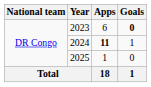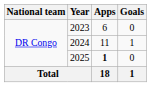(132, 27) bold -> (132, 27) normal
(105, 43) bold -> (105, 43) normal
(105, 58) normal -> (105, 58) bold
